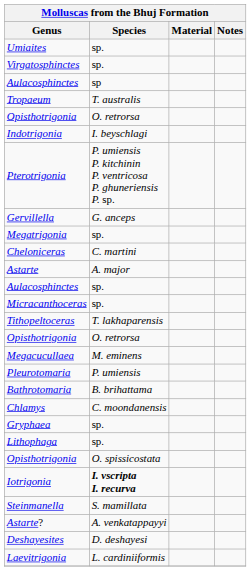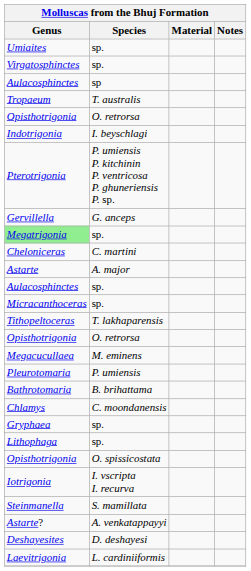(37, 234) no background -> (37, 234) lightgreen background
(114, 482) bold -> (114, 482) normal
